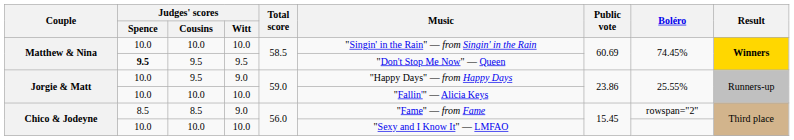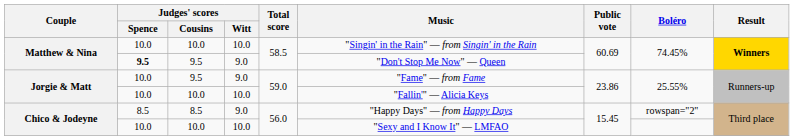(242, 62) 9.5 -> (242, 62) 9.0
(441, 78) "Happy Days" — from Happy Days -> (441, 78) "Fame" — from Fame
(441, 111) "Fame" — from Fame -> (441, 111) "Happy Days" — from Happy Days
